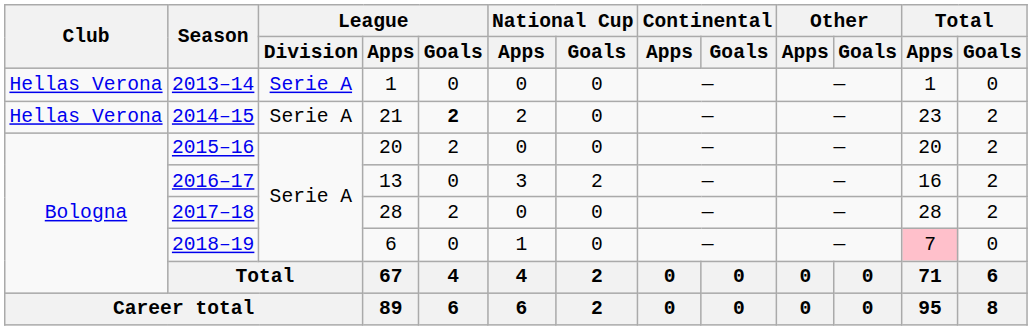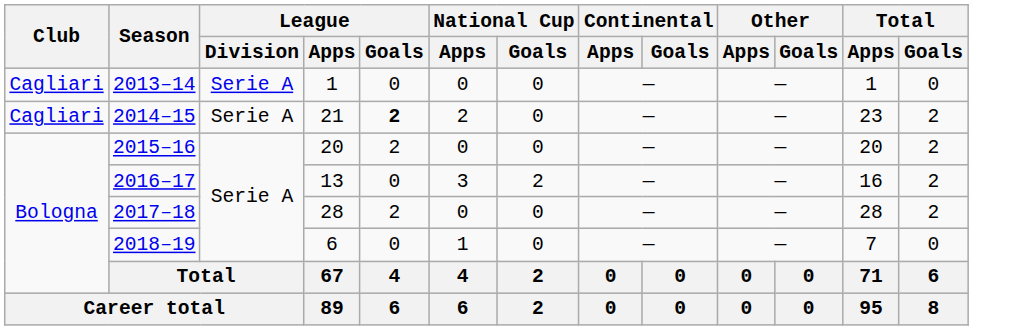(86, 85) Hellas Verona -> (57, 85) Cagliari
(86, 117) Hellas Verona -> (57, 117) Cagliari
(930, 245) pink background -> (871, 245) no background
